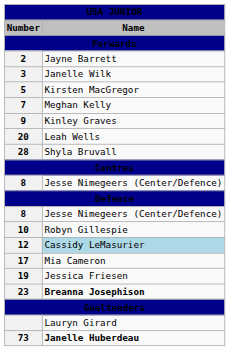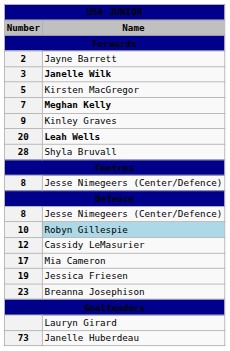(78, 74) normal -> (78, 74) bold
(78, 105) normal -> (78, 105) bold
(72, 136) normal -> (72, 136) bold
(86, 229) no background -> (86, 229) lightblue background
(94, 245) lightblue background -> (94, 245) no background
(94, 291) bold -> (94, 291) normal
(92, 338) bold -> (92, 338) normal
